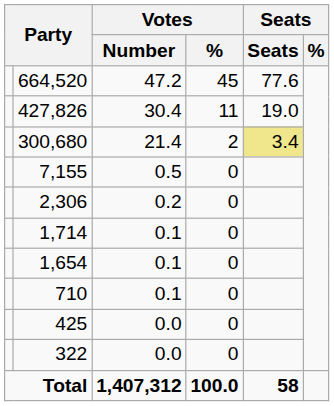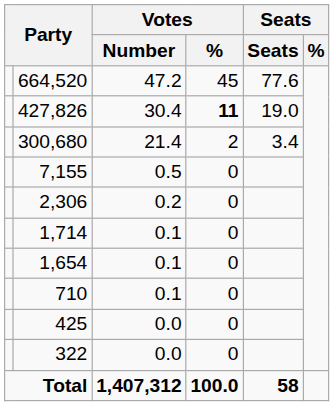(229, 111) normal -> (228, 111) bold
(285, 141) khaki background -> (285, 141) no background
